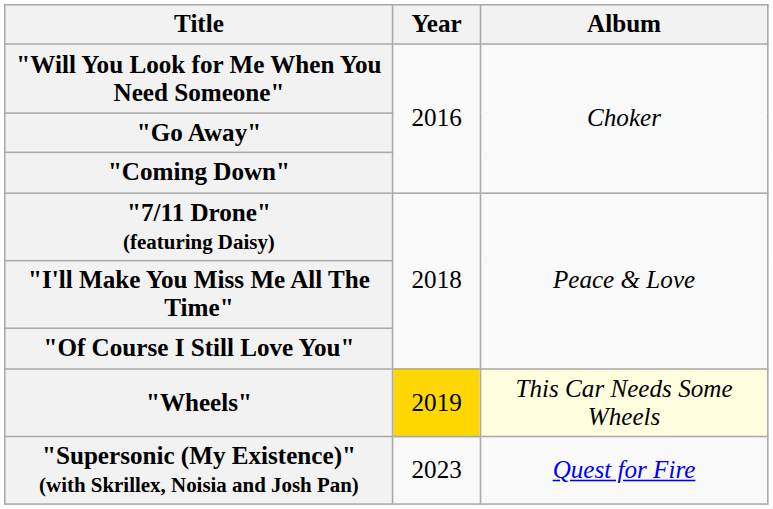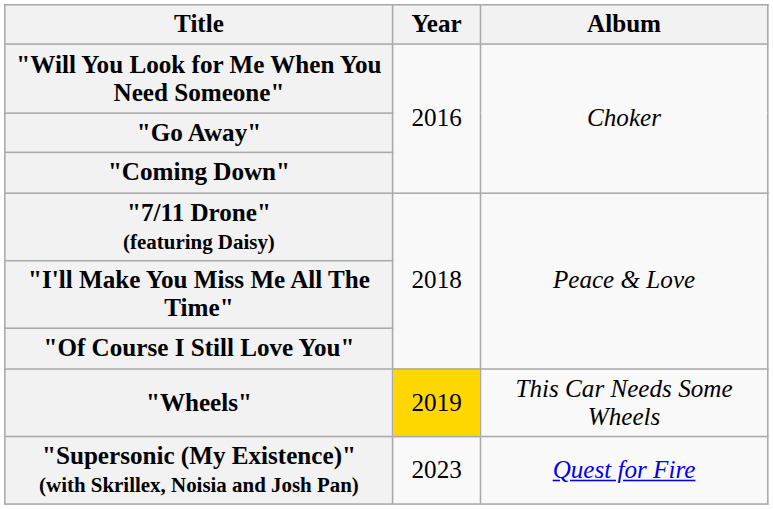(624, 402) lightyellow background -> (624, 402) no background
